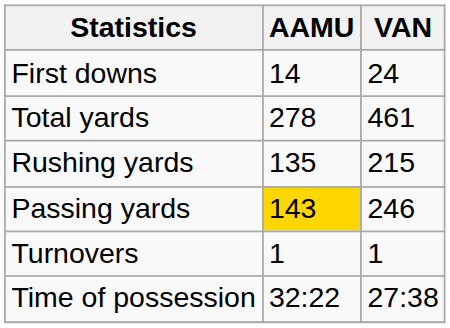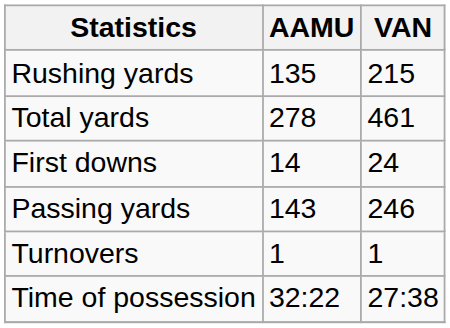rows swapped: (84, 72) <-> (102, 163)
(293, 208) gold background -> (293, 208) no background
